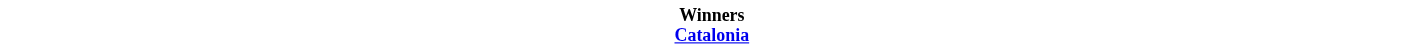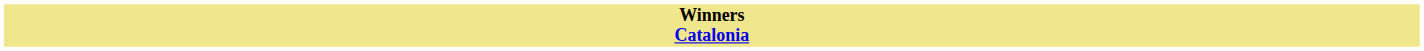(712, 25) no background -> (712, 25) khaki background
